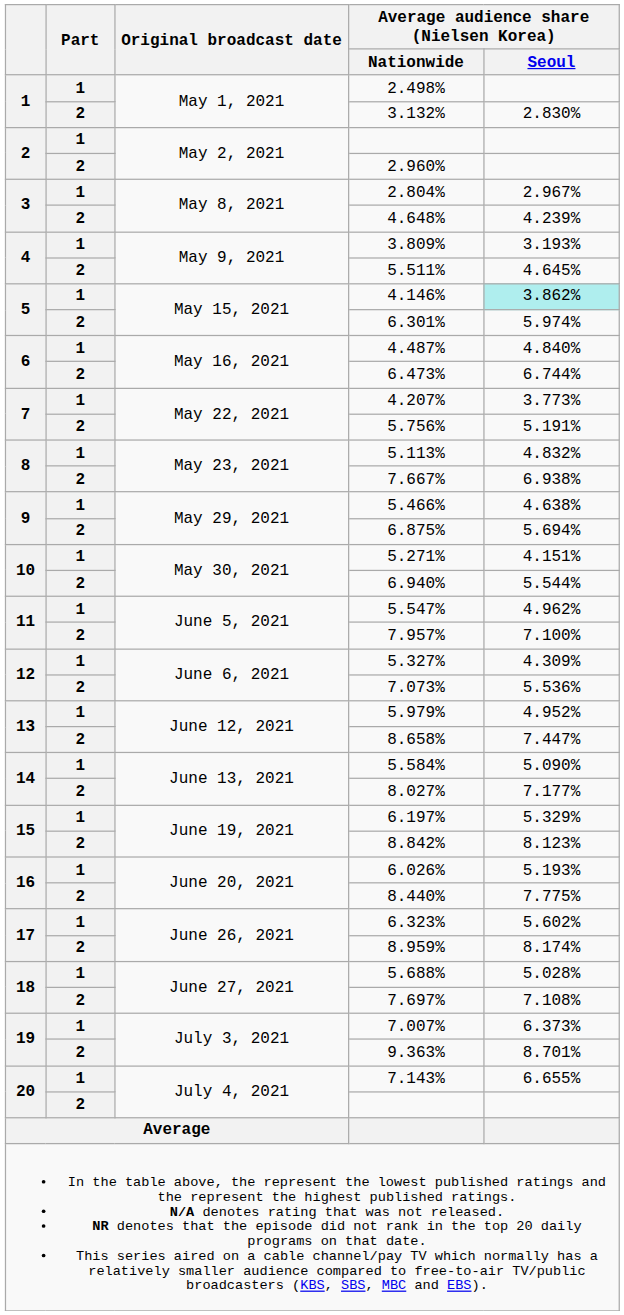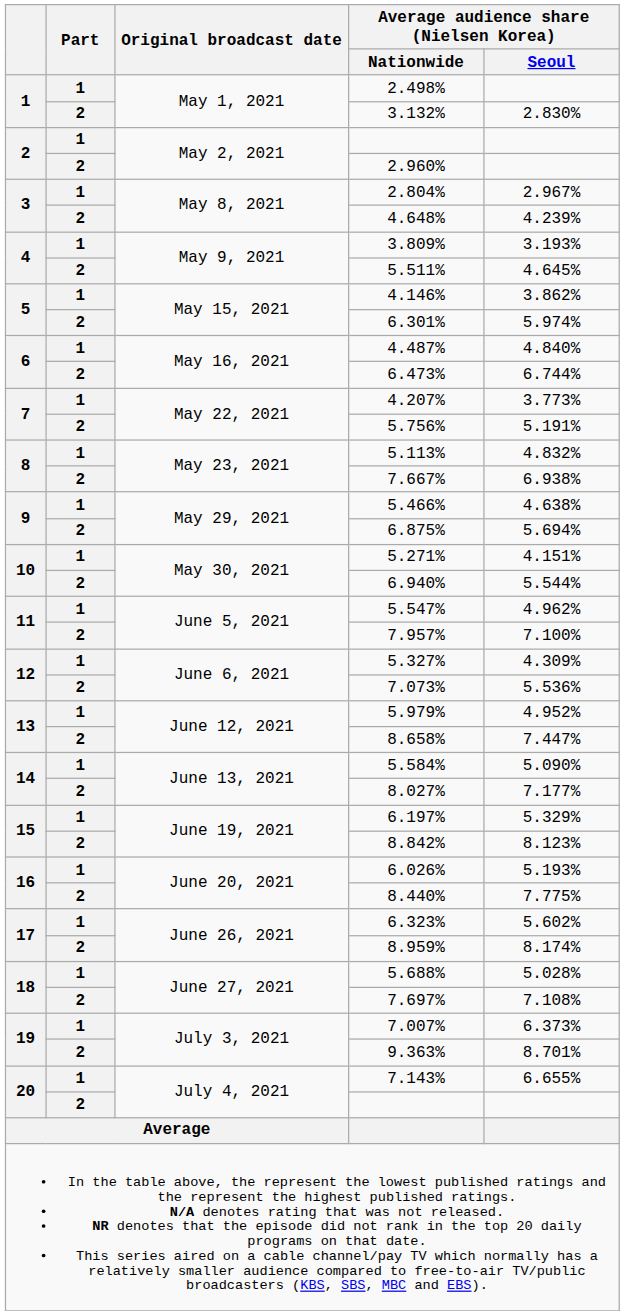(551, 297) paleturquoise background -> (551, 297) no background
